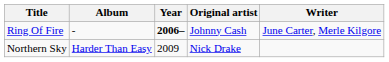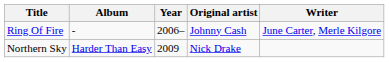(171, 30) bold -> (171, 30) normal
